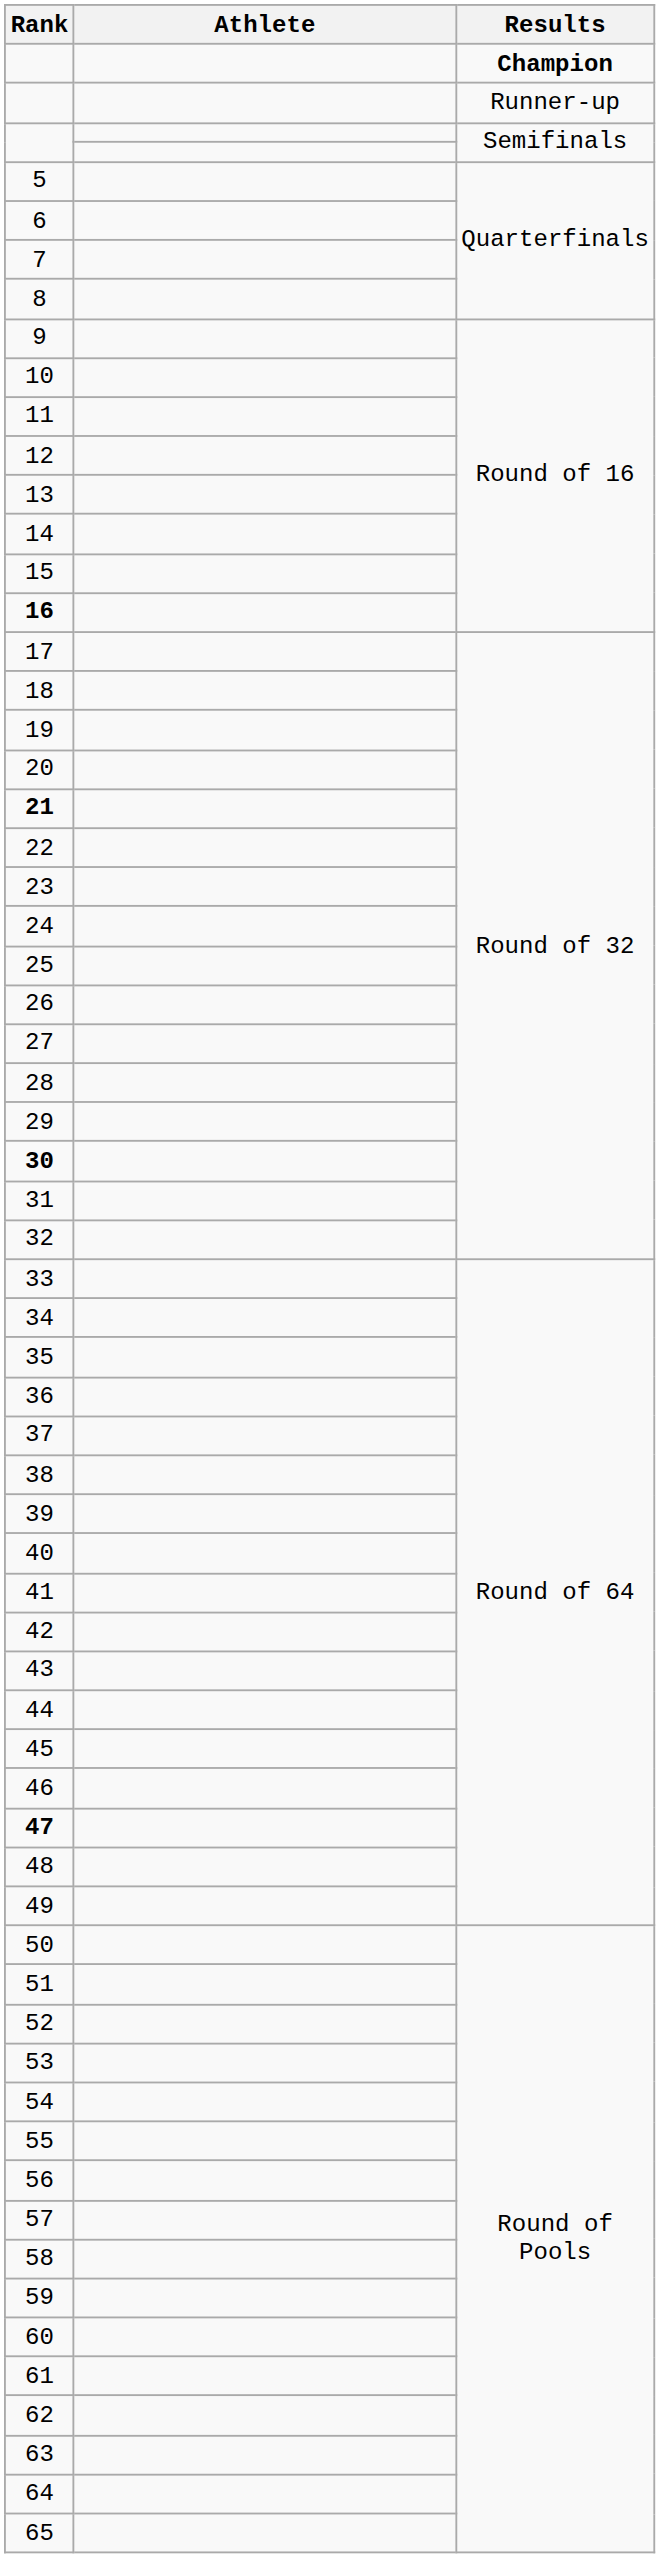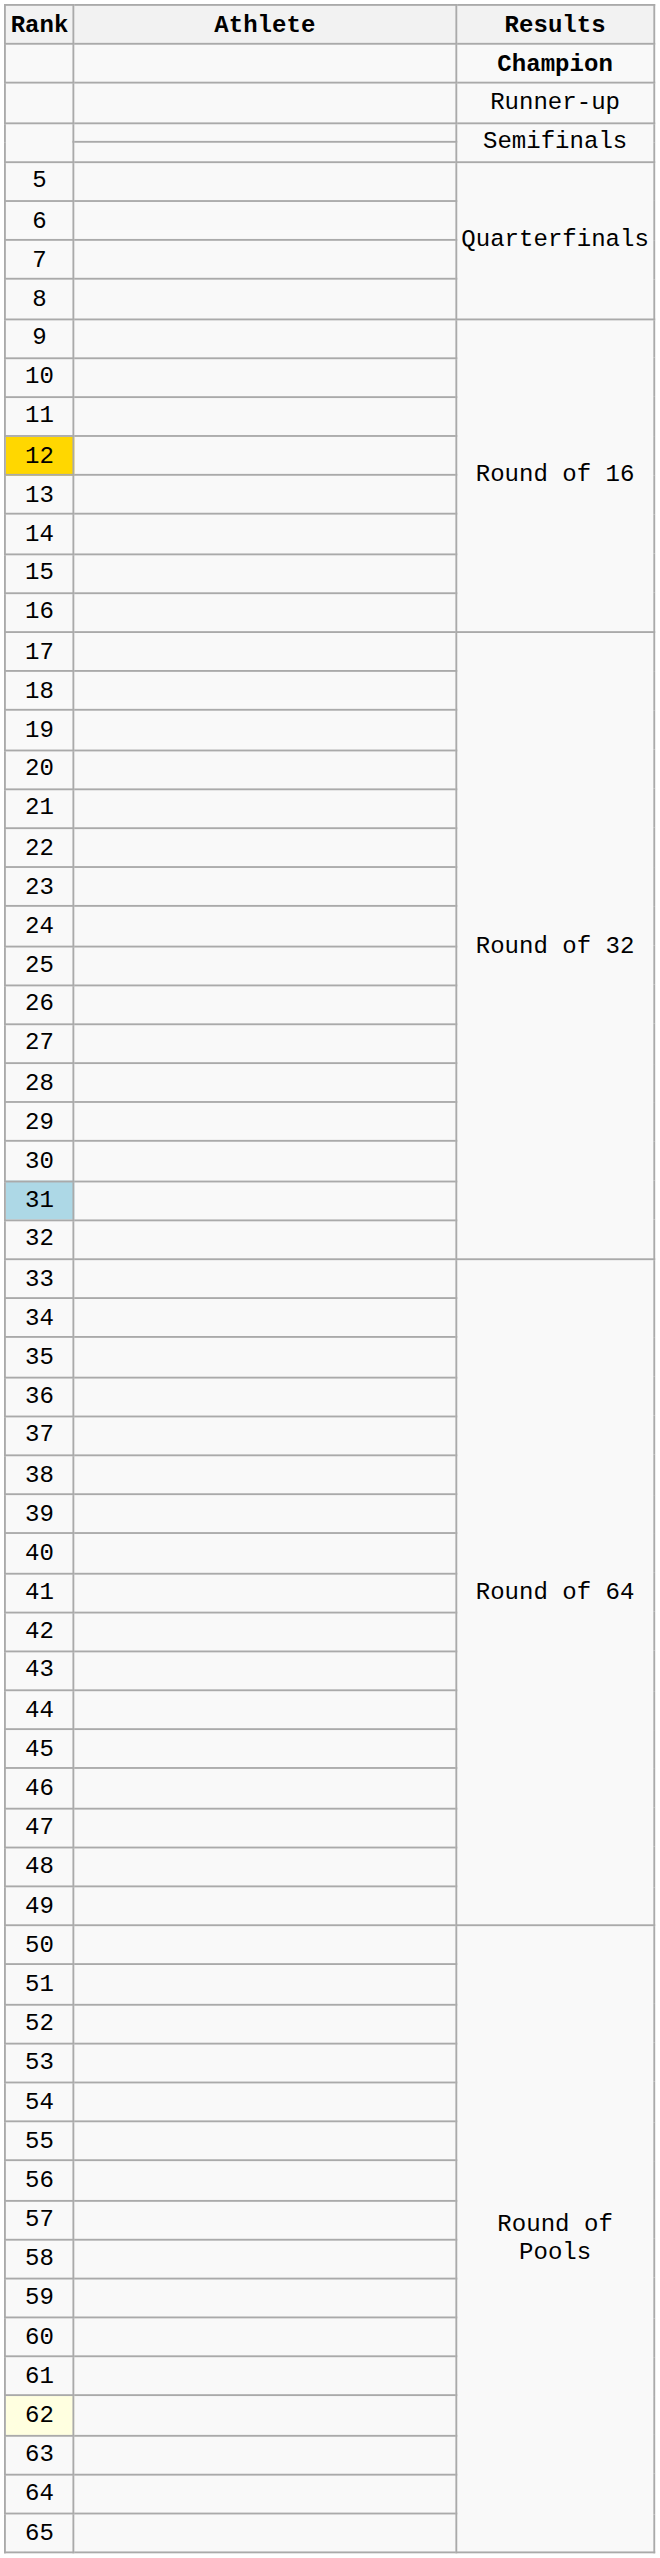(40, 456) no background -> (40, 456) gold background
(40, 612) bold -> (40, 612) normal
(40, 808) bold -> (40, 808) normal
(40, 1161) bold -> (40, 1161) normal
(40, 1200) no background -> (40, 1200) lightblue background
(40, 1828) bold -> (40, 1828) normal
(40, 2416) no background -> (40, 2416) lightyellow background
